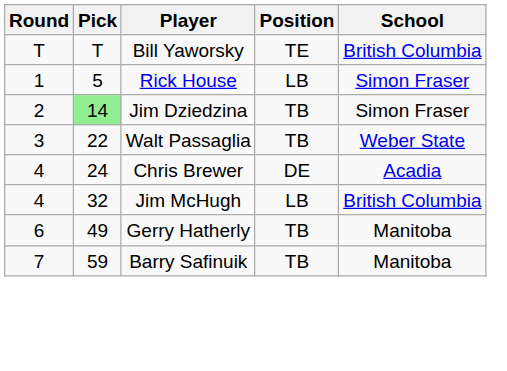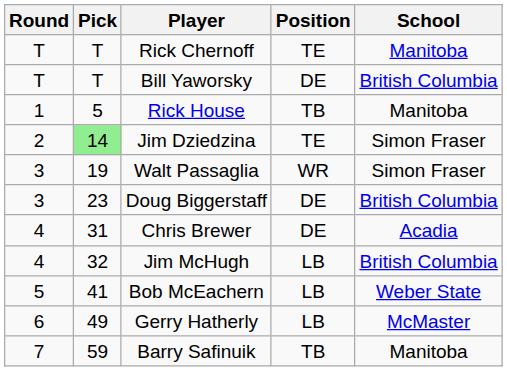+ row: (196, 50)
(297, 50) TE -> (313, 80) DE
(297, 80) LB -> (313, 110) TB
(412, 80) Simon Fraser -> (429, 110) Manitoba
(297, 110) TB -> (313, 140) TE
(97, 140) 22 -> (97, 170) 19
(297, 140) TB -> (313, 170) WR
(412, 140) Weber State -> (429, 170) Simon Fraser
+ row: (196, 200)
(97, 170) 24 -> (97, 230) 31
+ row: (196, 291)
(297, 230) TB -> (313, 321) LB
(412, 230) Manitoba -> (429, 321) McMaster
